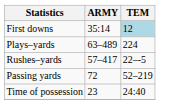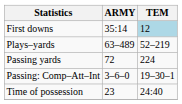(130, 44) 224 -> (155, 44) 52–219
- row: (34, 60)
(138, 76) 52–219 -> (147, 60) 224
+ row: (53, 76)
